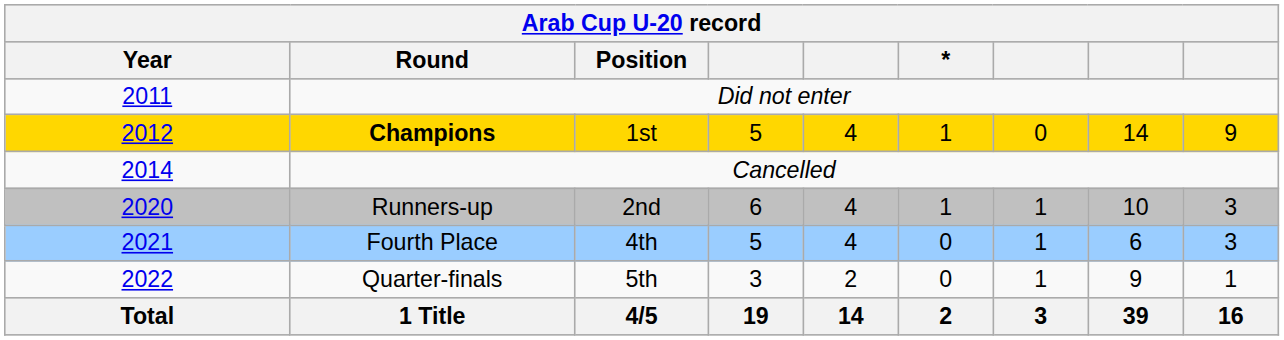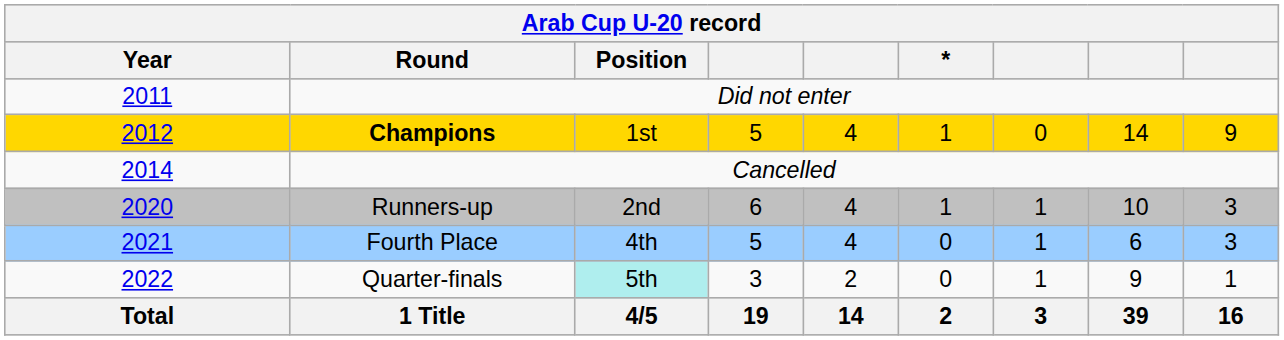(642, 280) no background -> (642, 280) paleturquoise background
